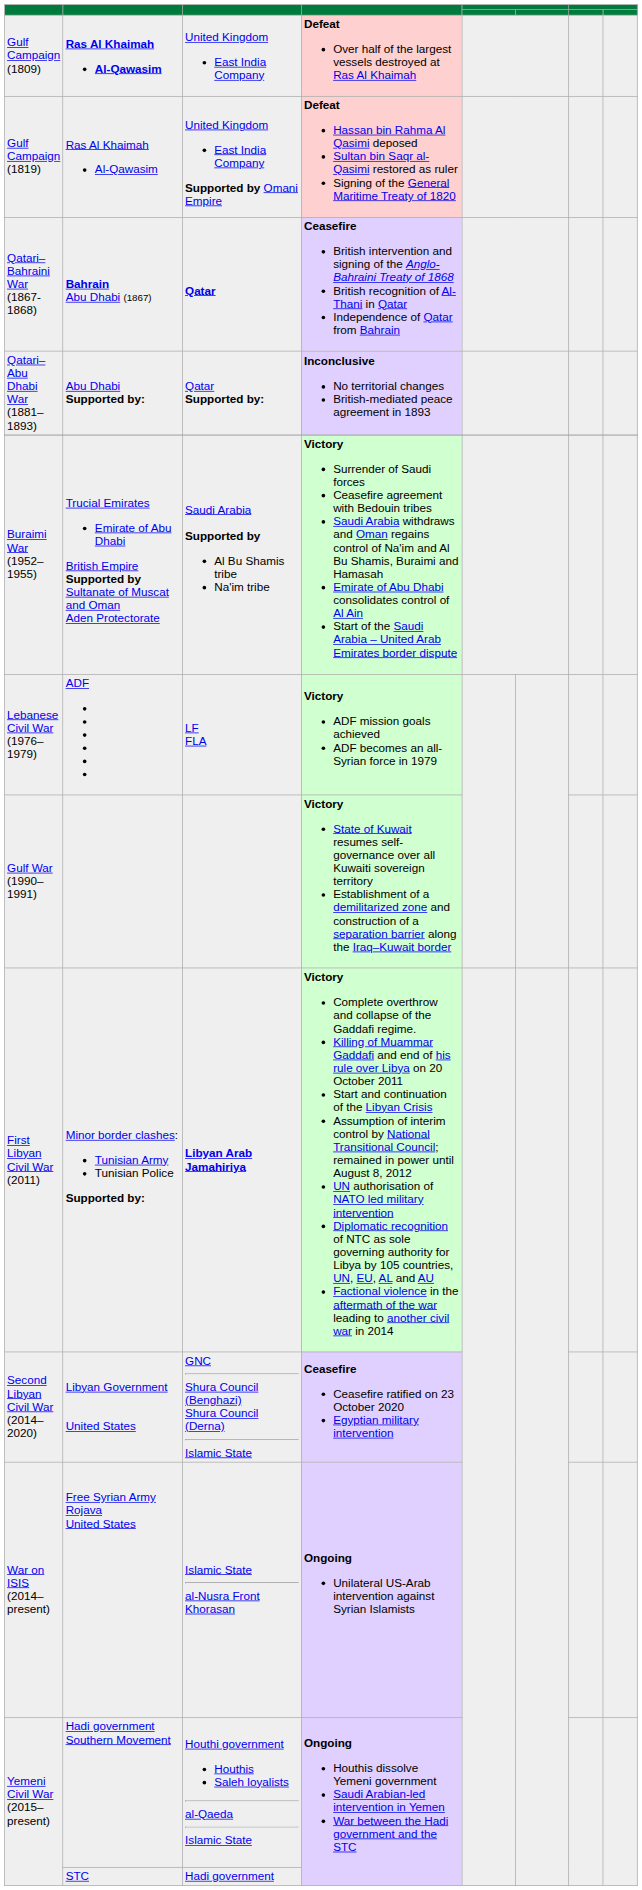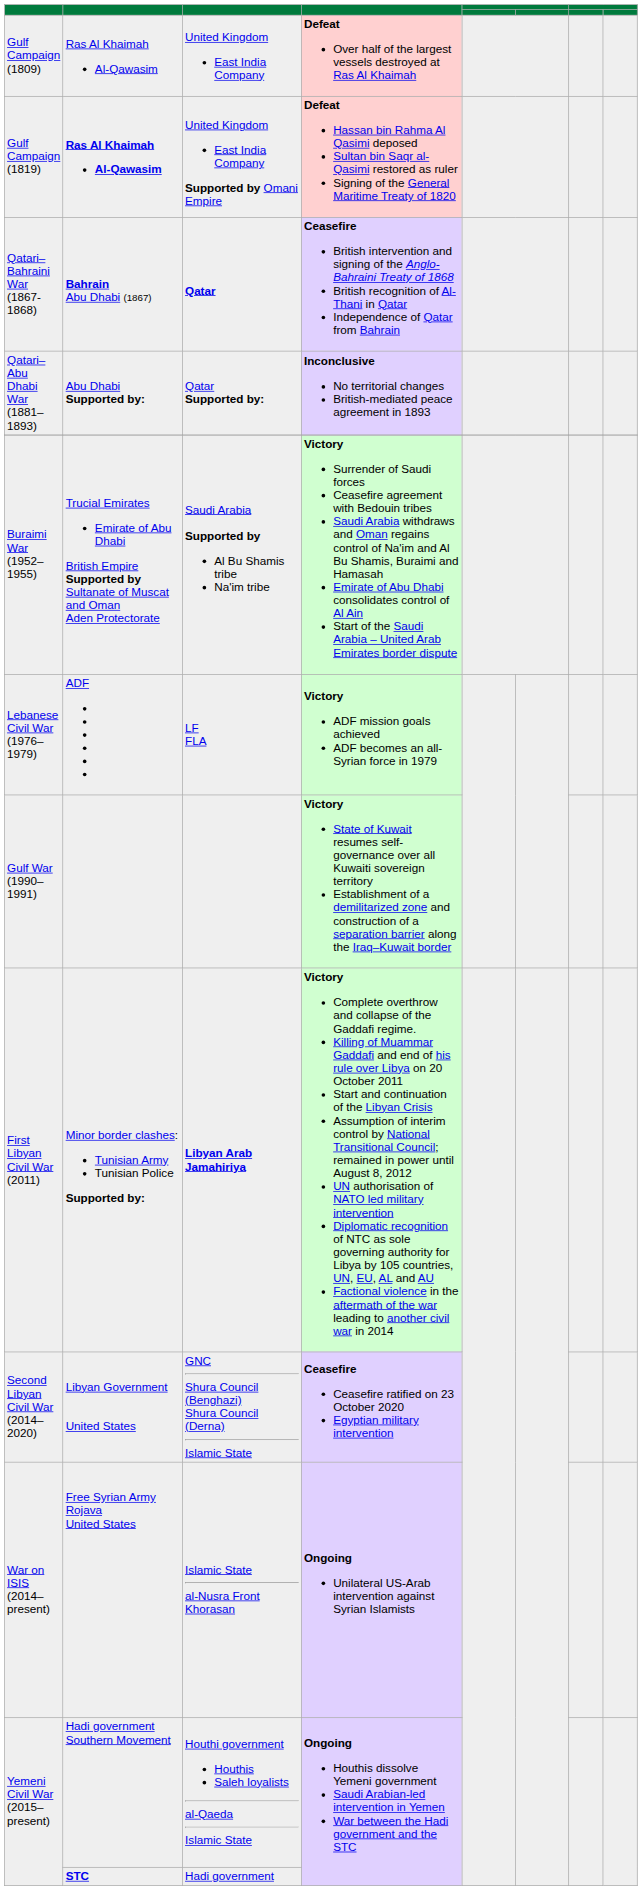(123, 57) bold -> (123, 57) normal
(123, 158) normal -> (123, 158) bold
(77, 1876) normal -> (77, 1876) bold
